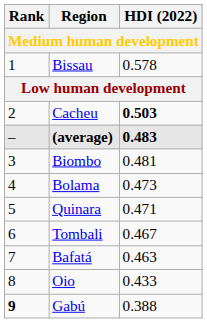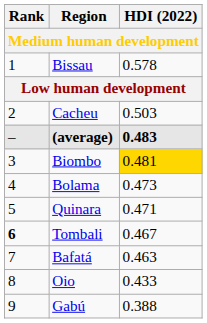(140, 112) bold -> (140, 112) normal
(140, 161) no background -> (140, 161) gold background
(12, 233) normal -> (12, 233) bold
(12, 305) bold -> (12, 305) normal
